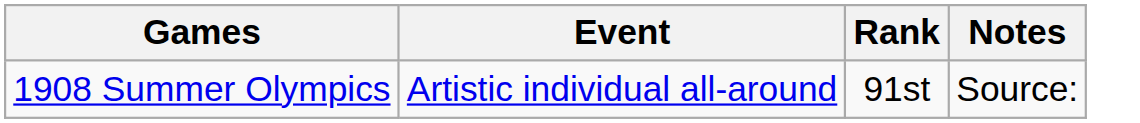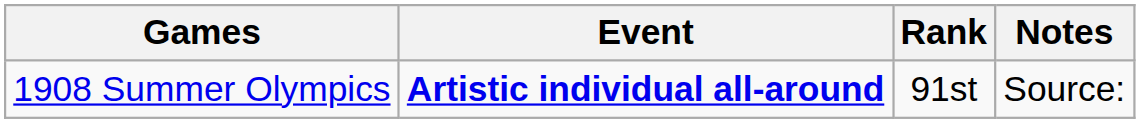(622, 88) normal -> (646, 88) bold
